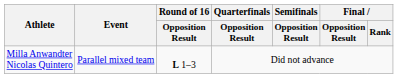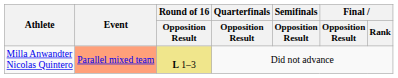(116, 60) no background -> (116, 60) lightsalmon background
(184, 65) no background -> (184, 65) khaki background
